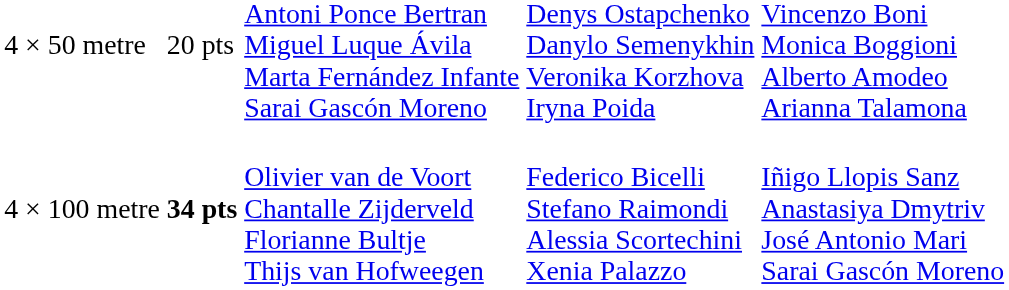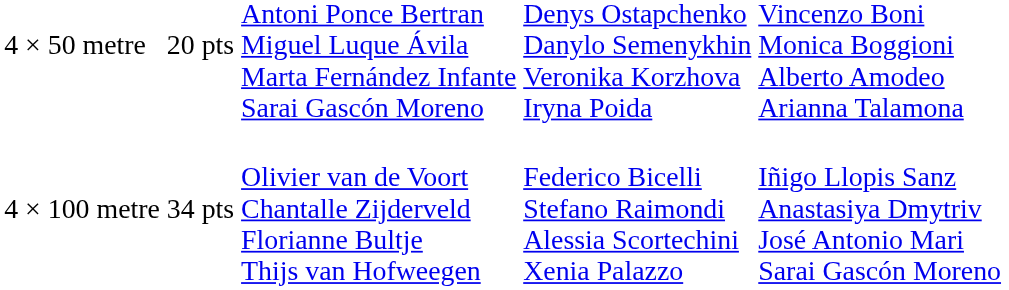(202, 208) bold -> (200, 208) normal
